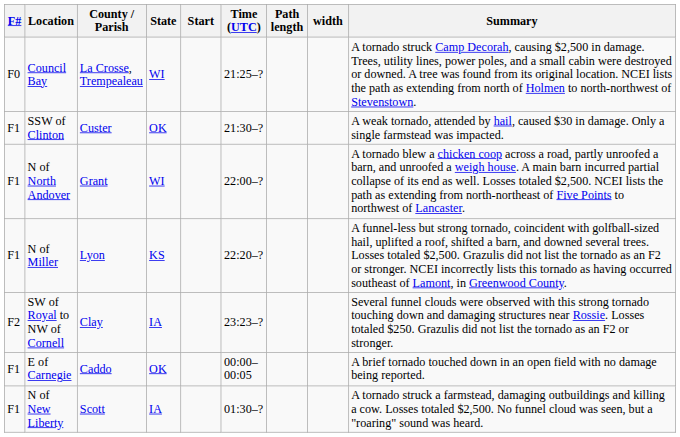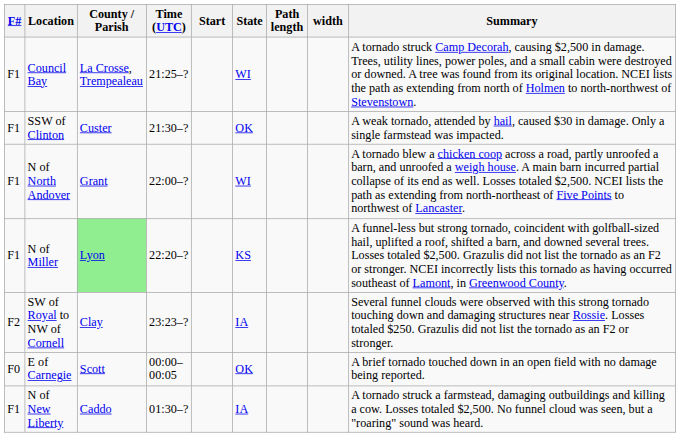columns swapped: (163, 20) <-> (244, 20)
(14, 74) F0 -> (14, 74) F1
(92, 255) no background -> (92, 255) lightgreen background
(14, 369) F1 -> (14, 369) F0
(96, 369) Caddo -> (92, 369) Scott
(92, 409) Scott -> (96, 409) Caddo
